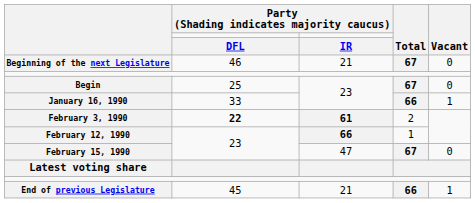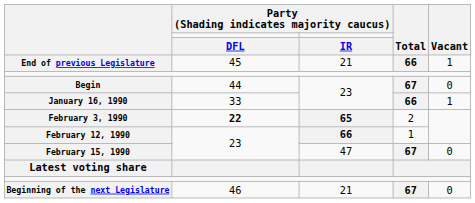rows swapped: (88, 190) <-> (88, 63)
(235, 85) 25 -> (235, 85) 44
(346, 118) 61 -> (346, 118) 65
